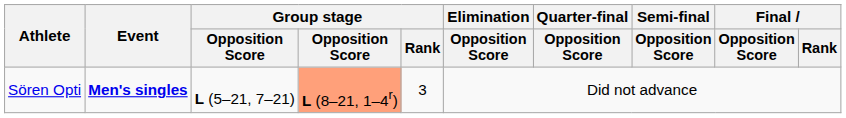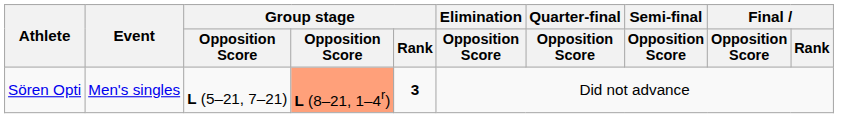(138, 90) bold -> (134, 90) normal
(423, 90) normal -> (415, 90) bold
